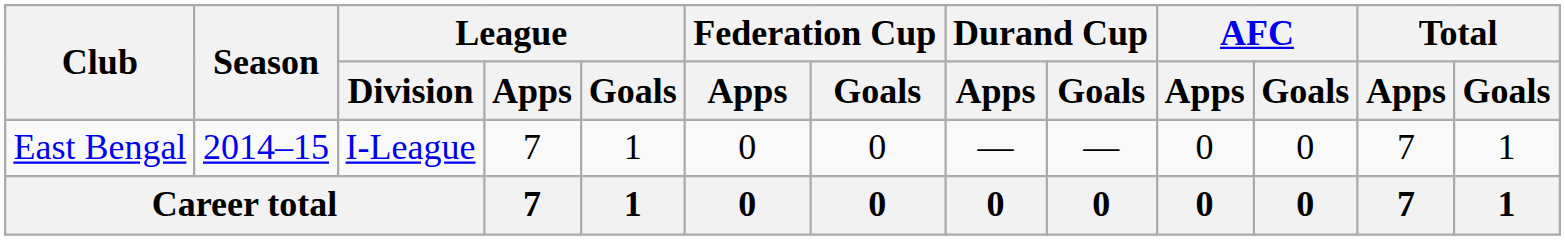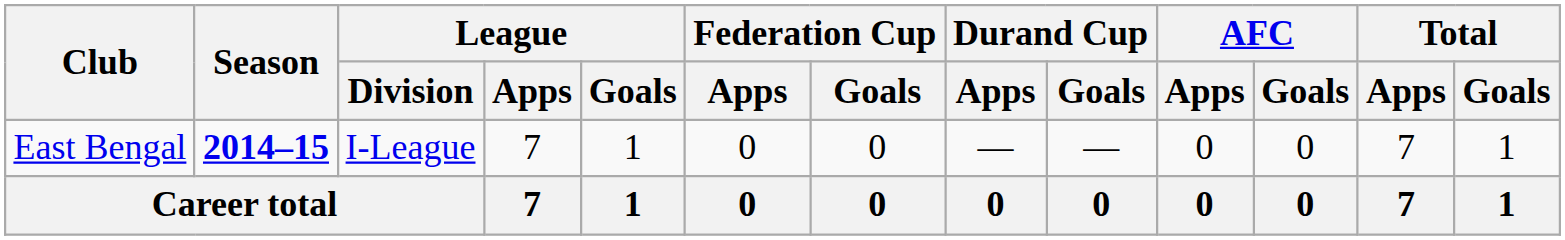(266, 147) normal -> (266, 147) bold
